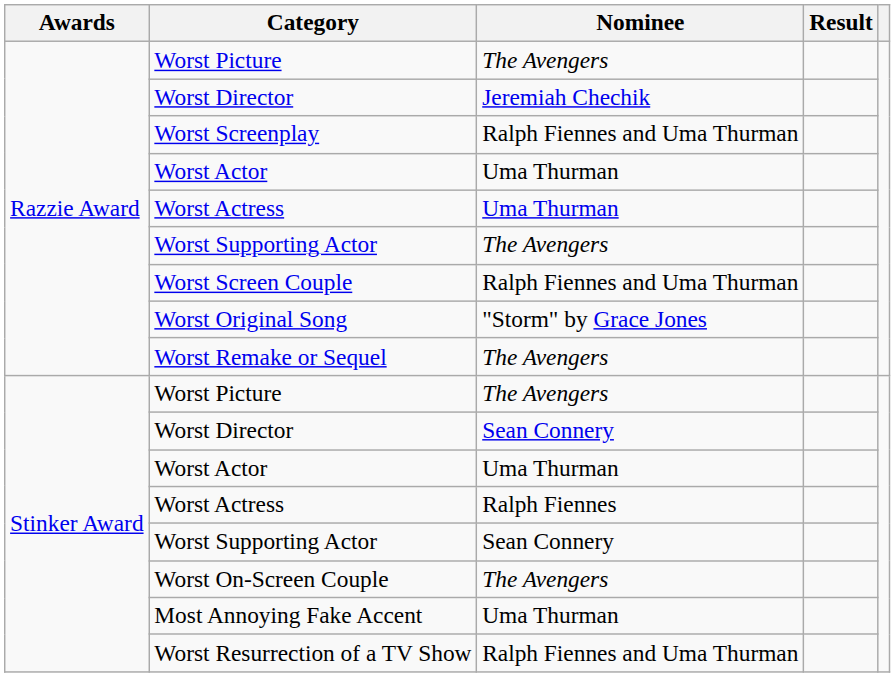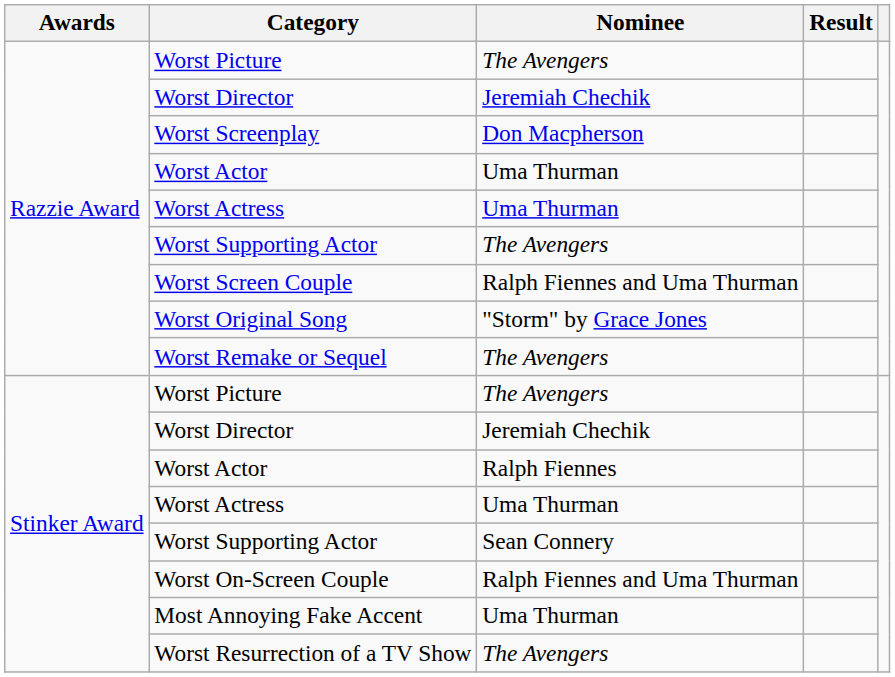(640, 134) Ralph Fiennes and Uma Thurman -> (563, 134) Don Macpherson
(548, 430) Sean Connery -> (566, 430) Jeremiah Chechik
(550, 467) Uma Thurman -> (549, 467) Ralph Fiennes
(549, 504) Ralph Fiennes -> (550, 504) Uma Thurman
(545, 578) The Avengers -> (640, 578) Ralph Fiennes and Uma Thurman
(640, 652) Ralph Fiennes and Uma Thurman -> (545, 652) The Avengers
